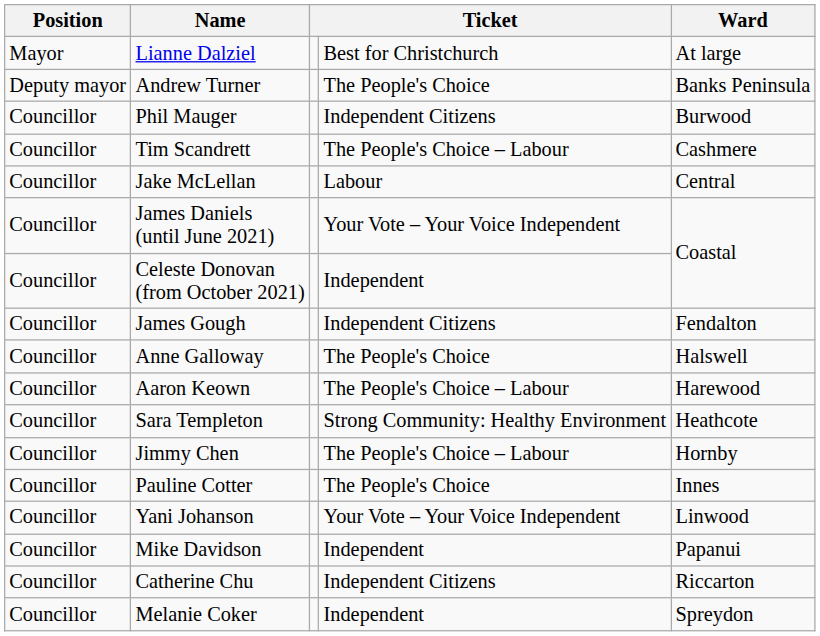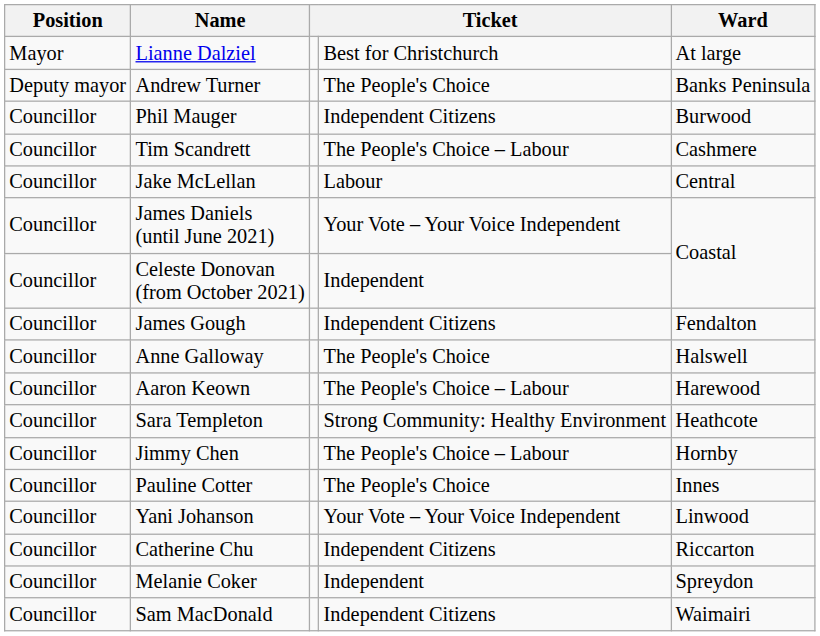- row: (198, 549)
+ row: (204, 614)
